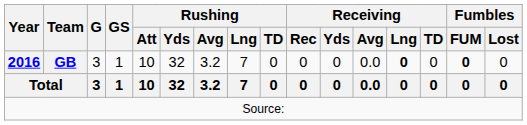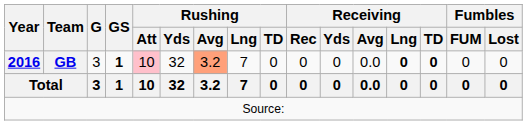(119, 62) normal -> (119, 62) bold
(146, 62) no background -> (146, 62) pink background
(210, 62) no background -> (210, 62) lightsalmon background
(434, 62) normal -> (434, 62) bold
(466, 62) bold -> (466, 62) normal
